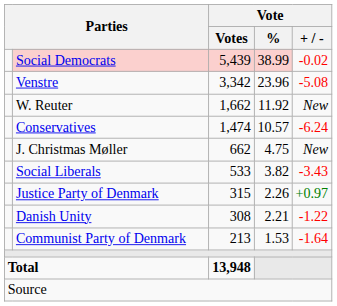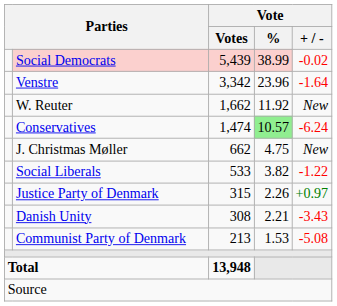(313, 82) -5.08 -> (313, 82) -1.64
(273, 127) no background -> (273, 127) lightgreen background
(313, 171) -3.43 -> (313, 171) -1.22
(313, 216) -1.22 -> (313, 216) -3.43
(313, 238) -1.64 -> (313, 238) -5.08
